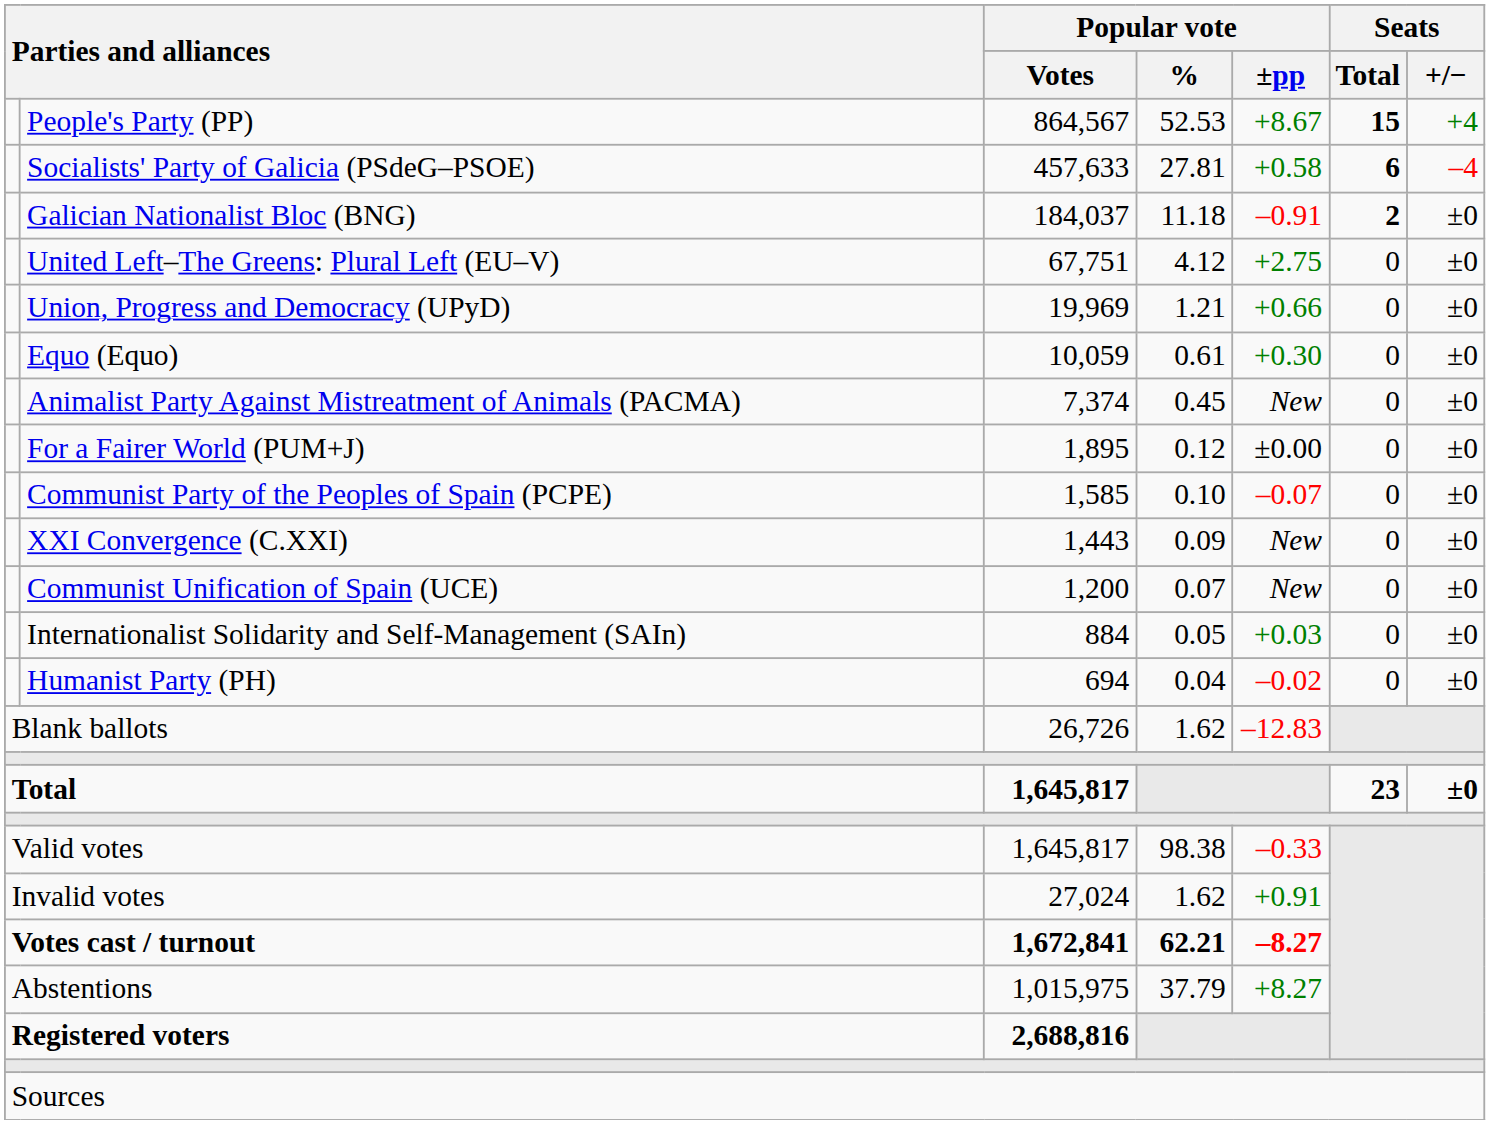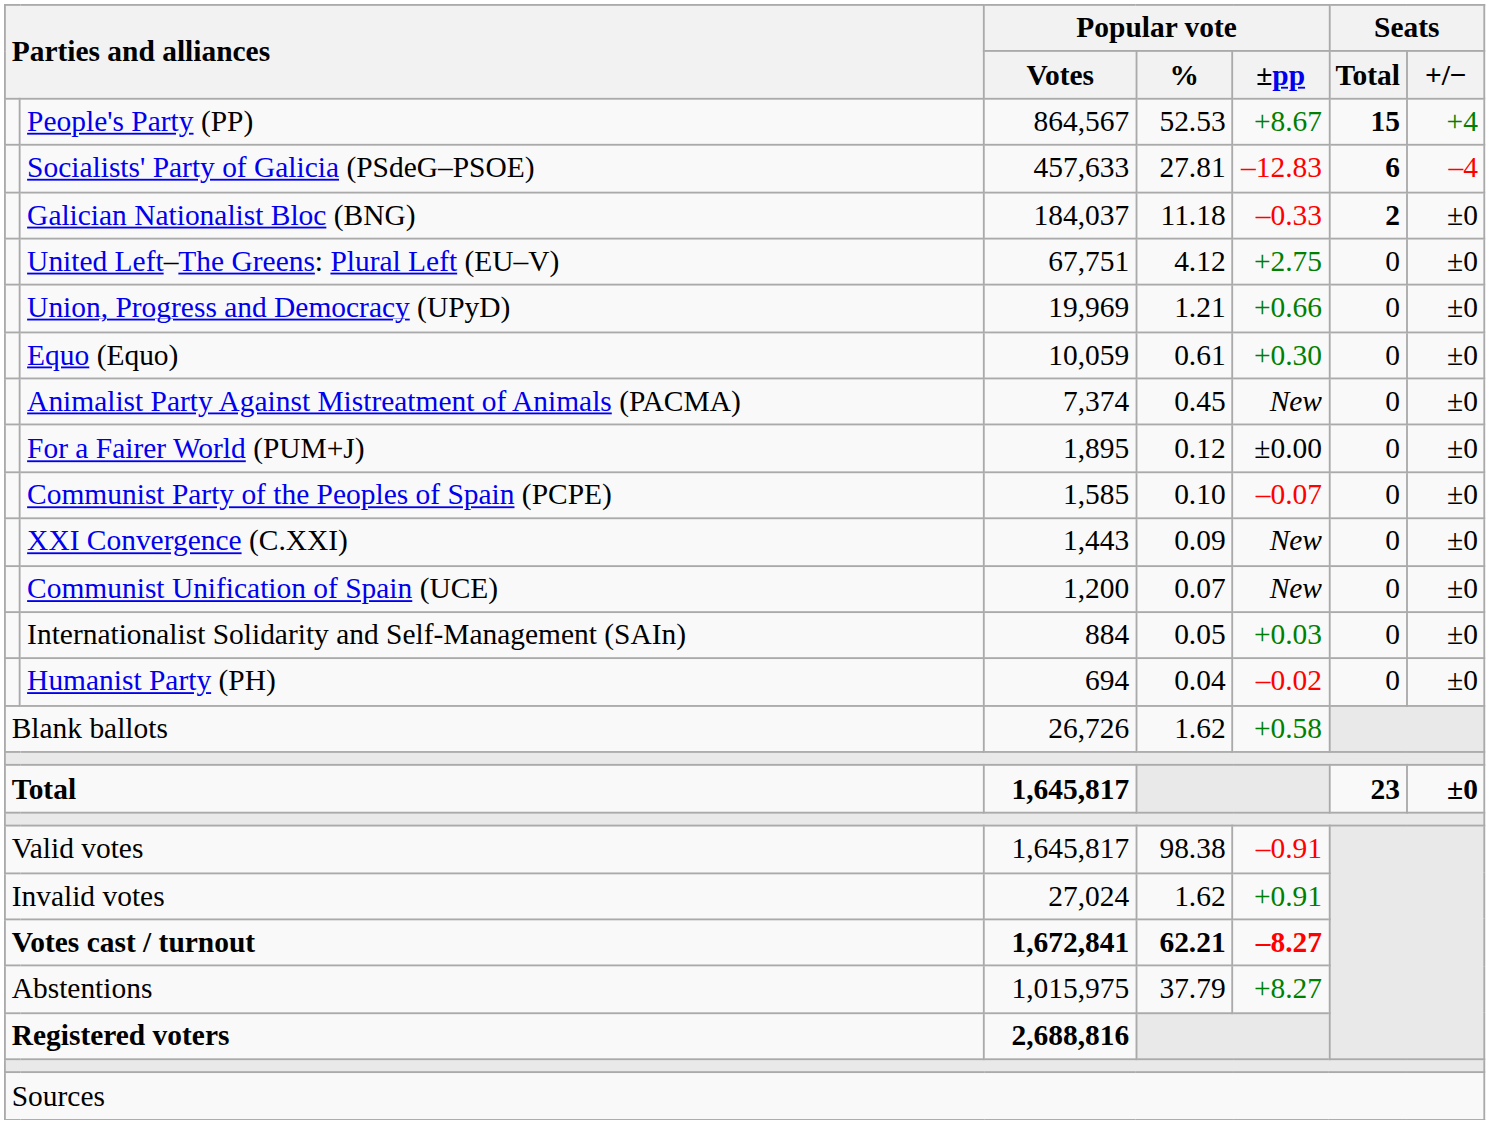(1288, 167) +0.58 -> (1282, 167) –12.83
(1289, 214) –0.91 -> (1289, 214) –0.33
(1282, 728) –12.83 -> (1288, 728) +0.58
(1289, 848) –0.33 -> (1289, 848) –0.91
